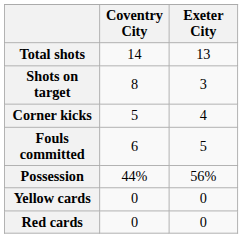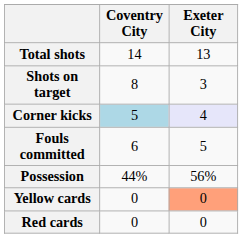(134, 115) no background -> (134, 115) lightblue background
(203, 115) no background -> (203, 115) lavender background
(203, 199) no background -> (203, 199) lightsalmon background
